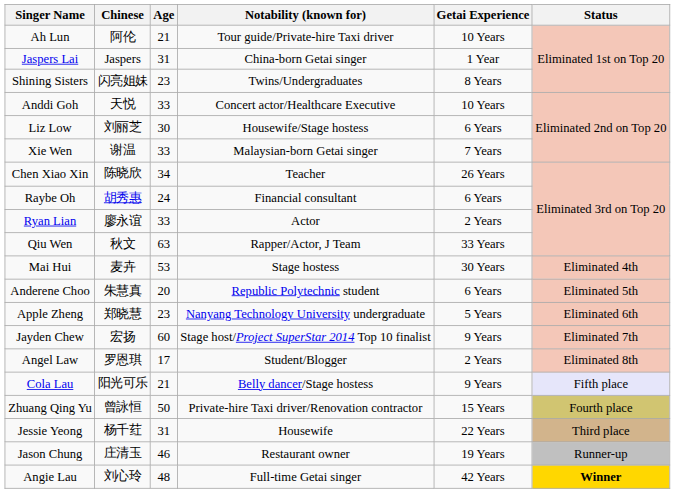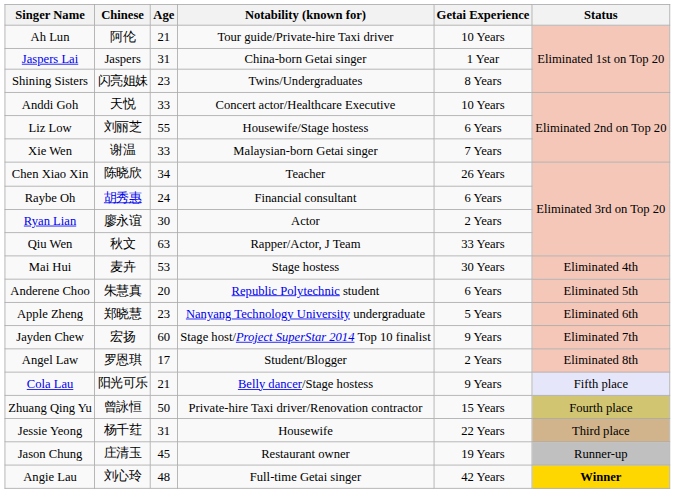(164, 127) 30 -> (164, 127) 55
(164, 220) 33 -> (164, 220) 30
(164, 453) 46 -> (164, 453) 45
